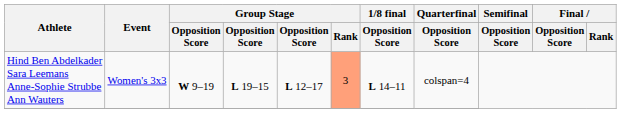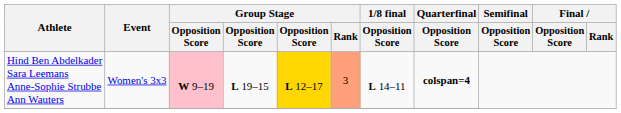(196, 87) no background -> (196, 87) pink background
(304, 87) no background -> (304, 87) gold background
(446, 80) normal -> (446, 80) bold
